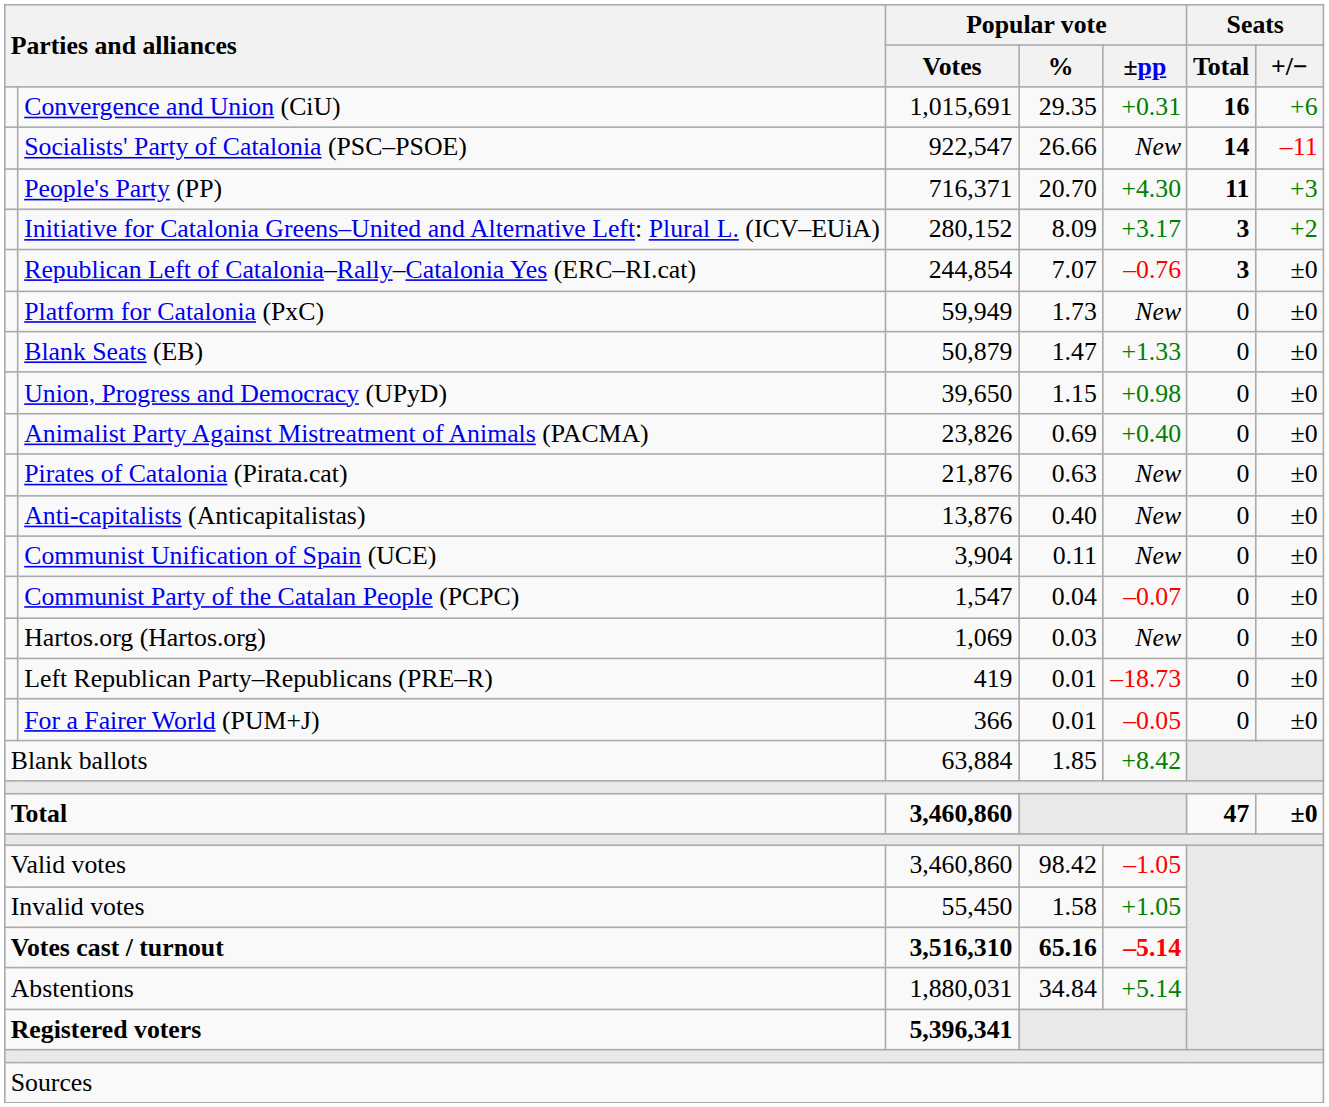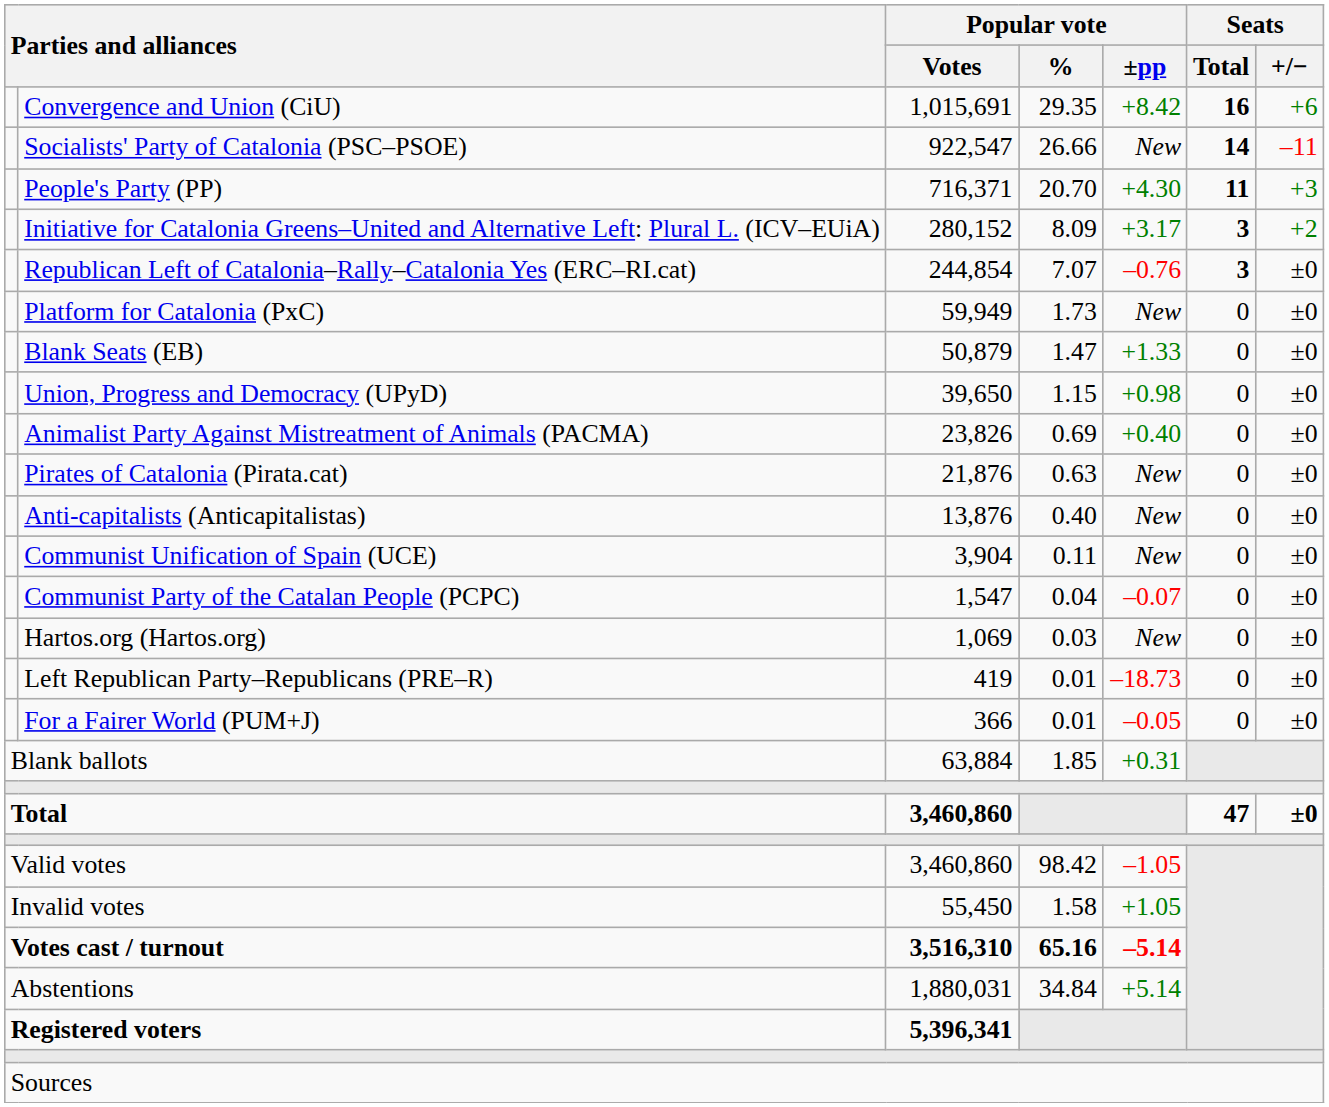(1151, 106) +0.31 -> (1151, 106) +8.42
(1151, 760) +8.42 -> (1151, 760) +0.31
